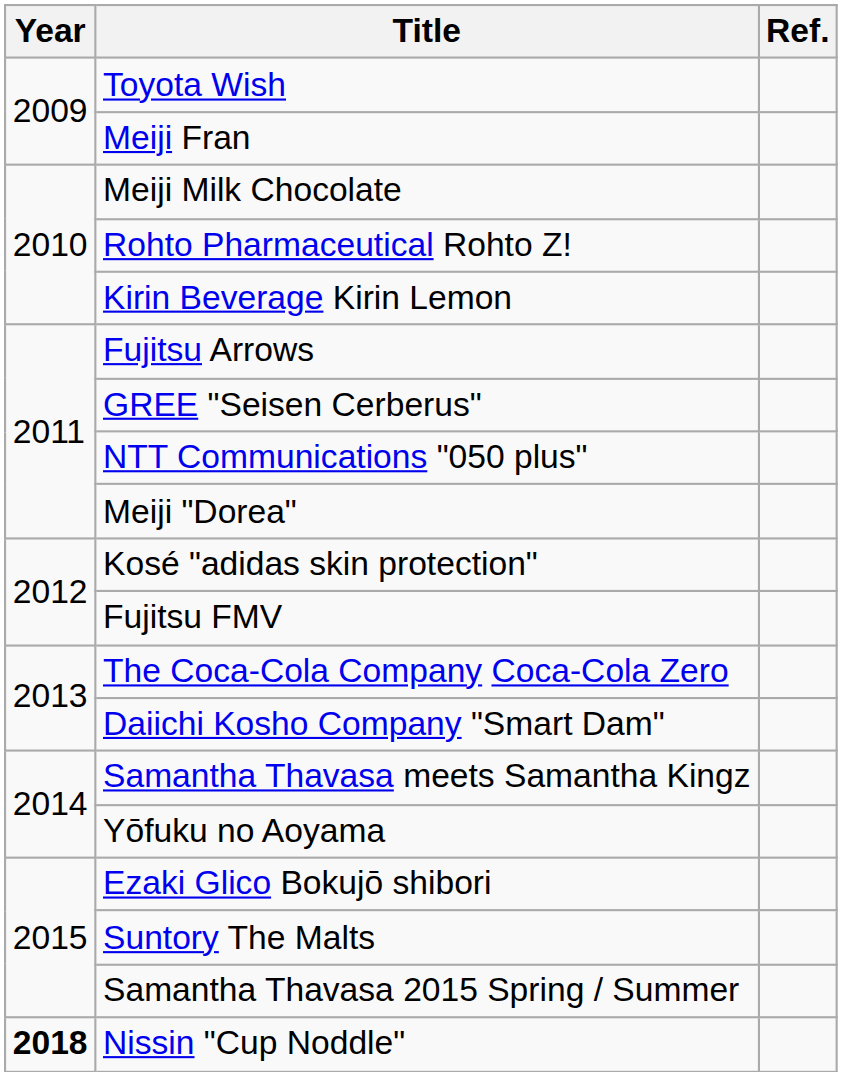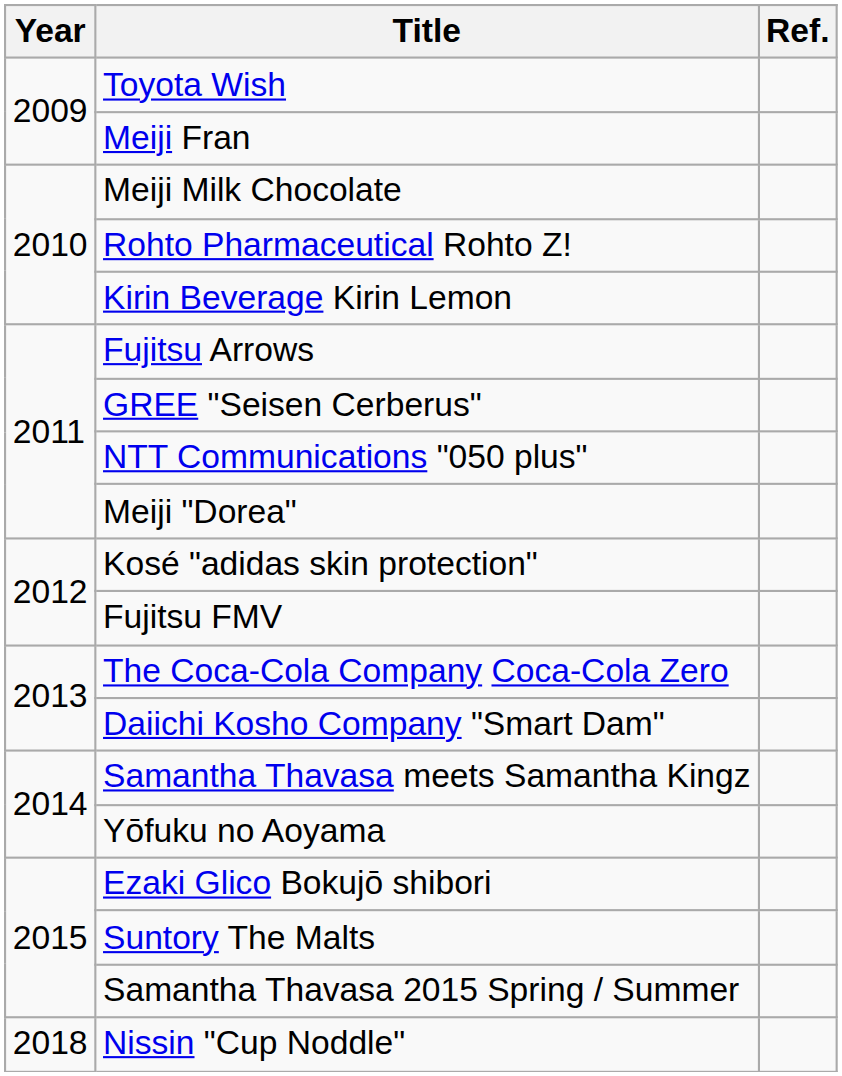(50, 1043) bold -> (50, 1043) normal
